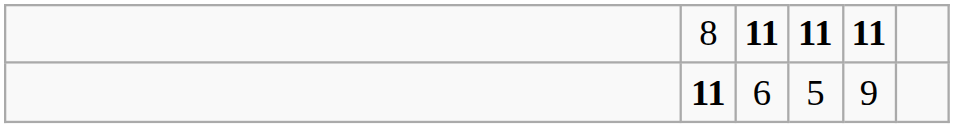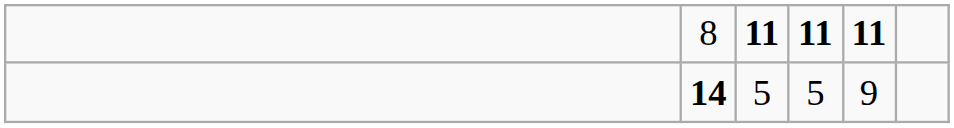(708, 91) 11 -> (708, 91) 14
(762, 91) 6 -> (762, 91) 5
